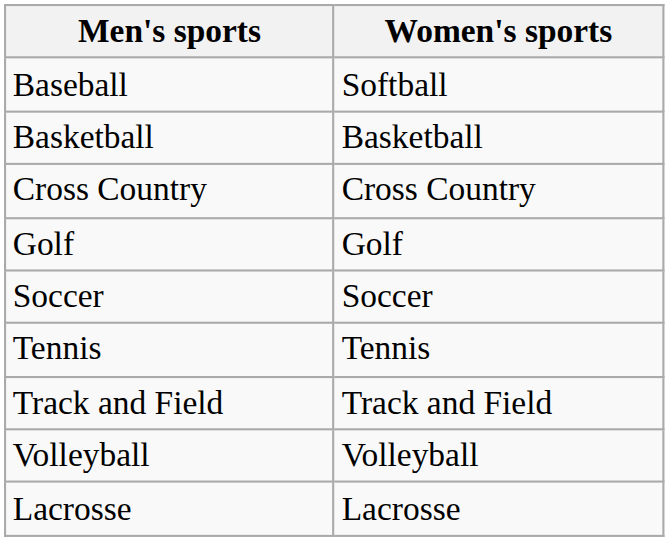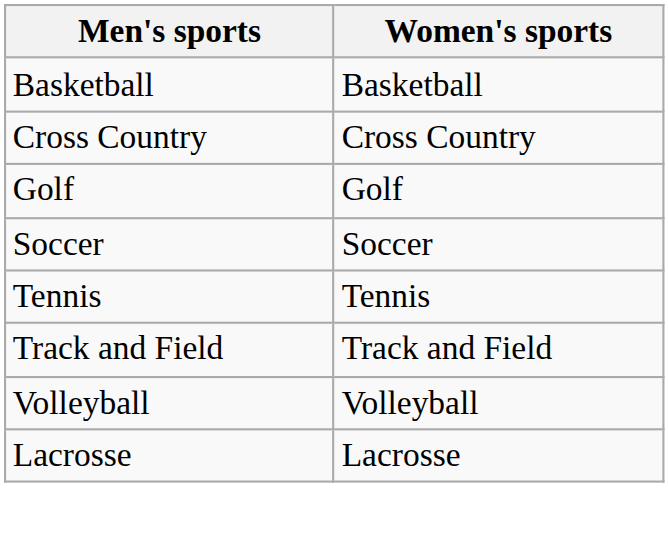- row: (70, 84)
